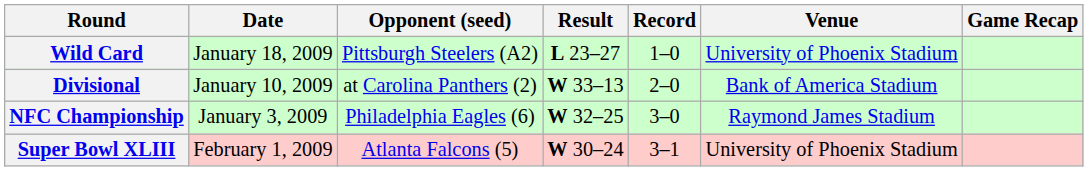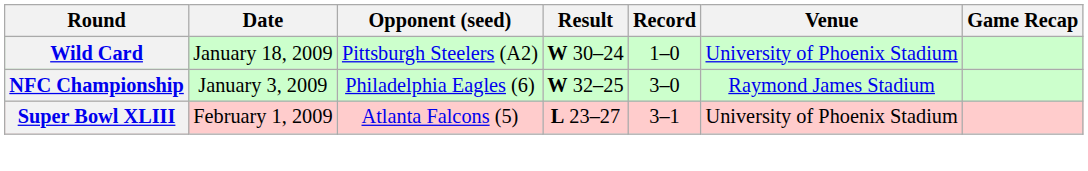(585, 52) L 23–27 -> (585, 52) W 30–24
- row: (97, 85)
(585, 149) W 30–24 -> (585, 117) L 23–27
